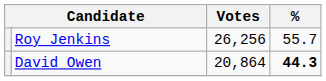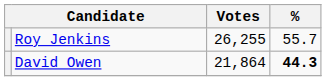(240, 40) 26,256 -> (240, 40) 26,255
(240, 63) 20,864 -> (240, 63) 21,864
